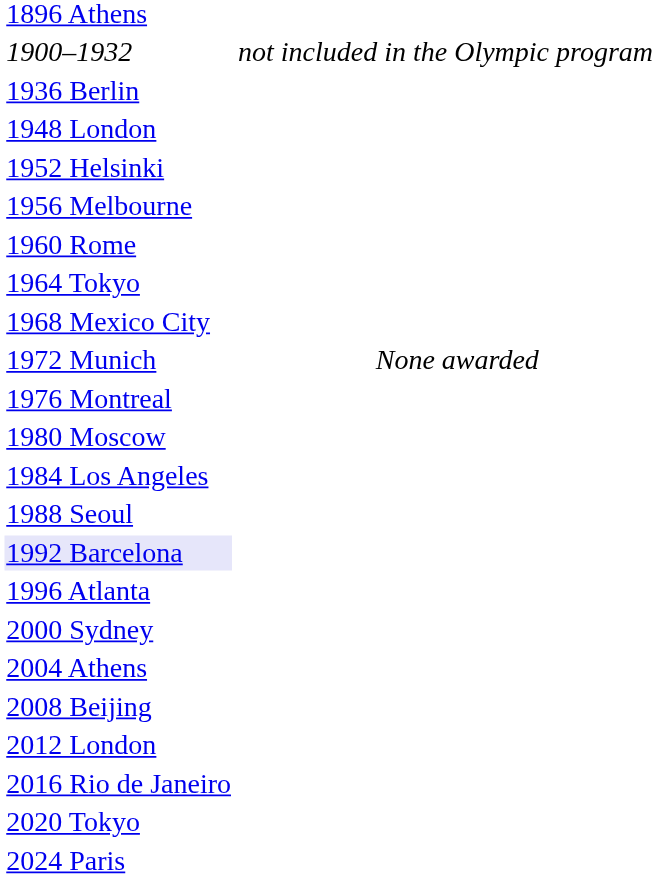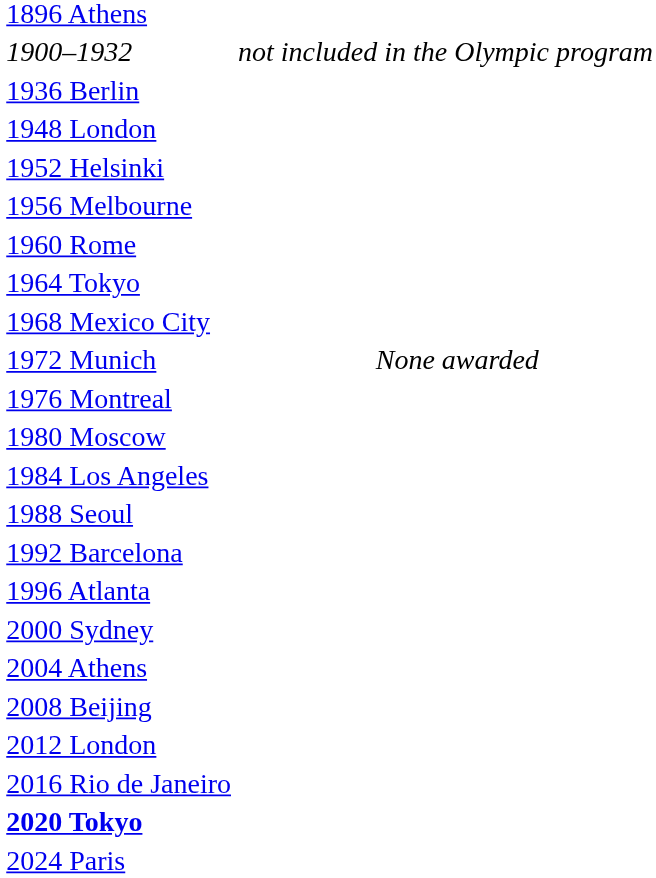(95, 552) lavender background -> (95, 552) no background
(73, 822) normal -> (74, 822) bold
